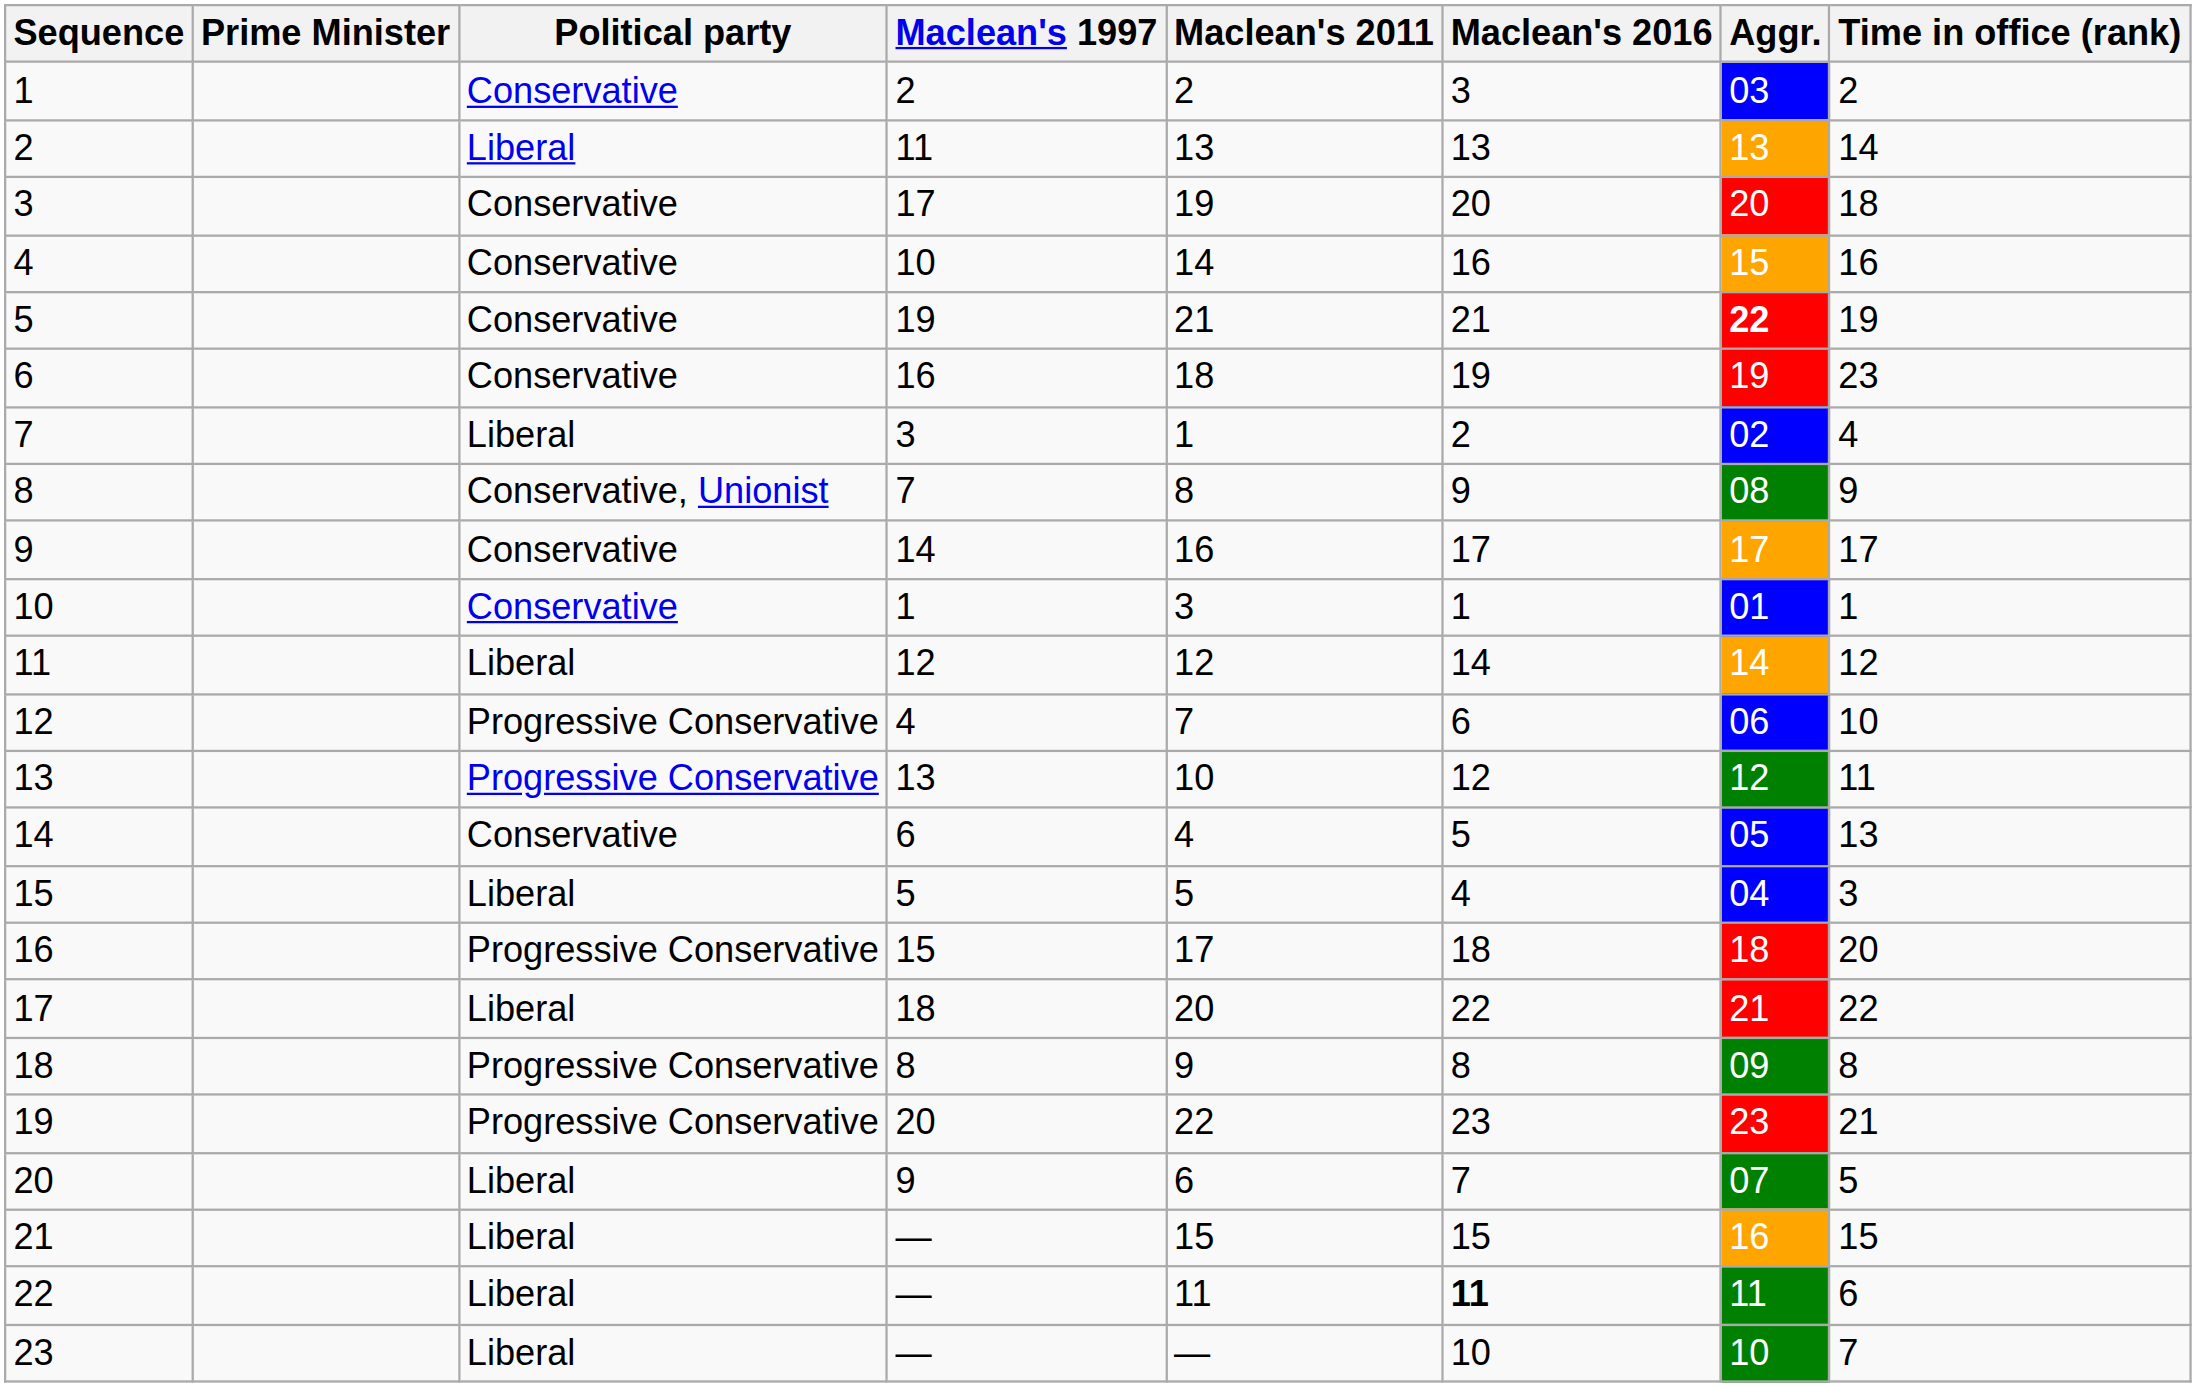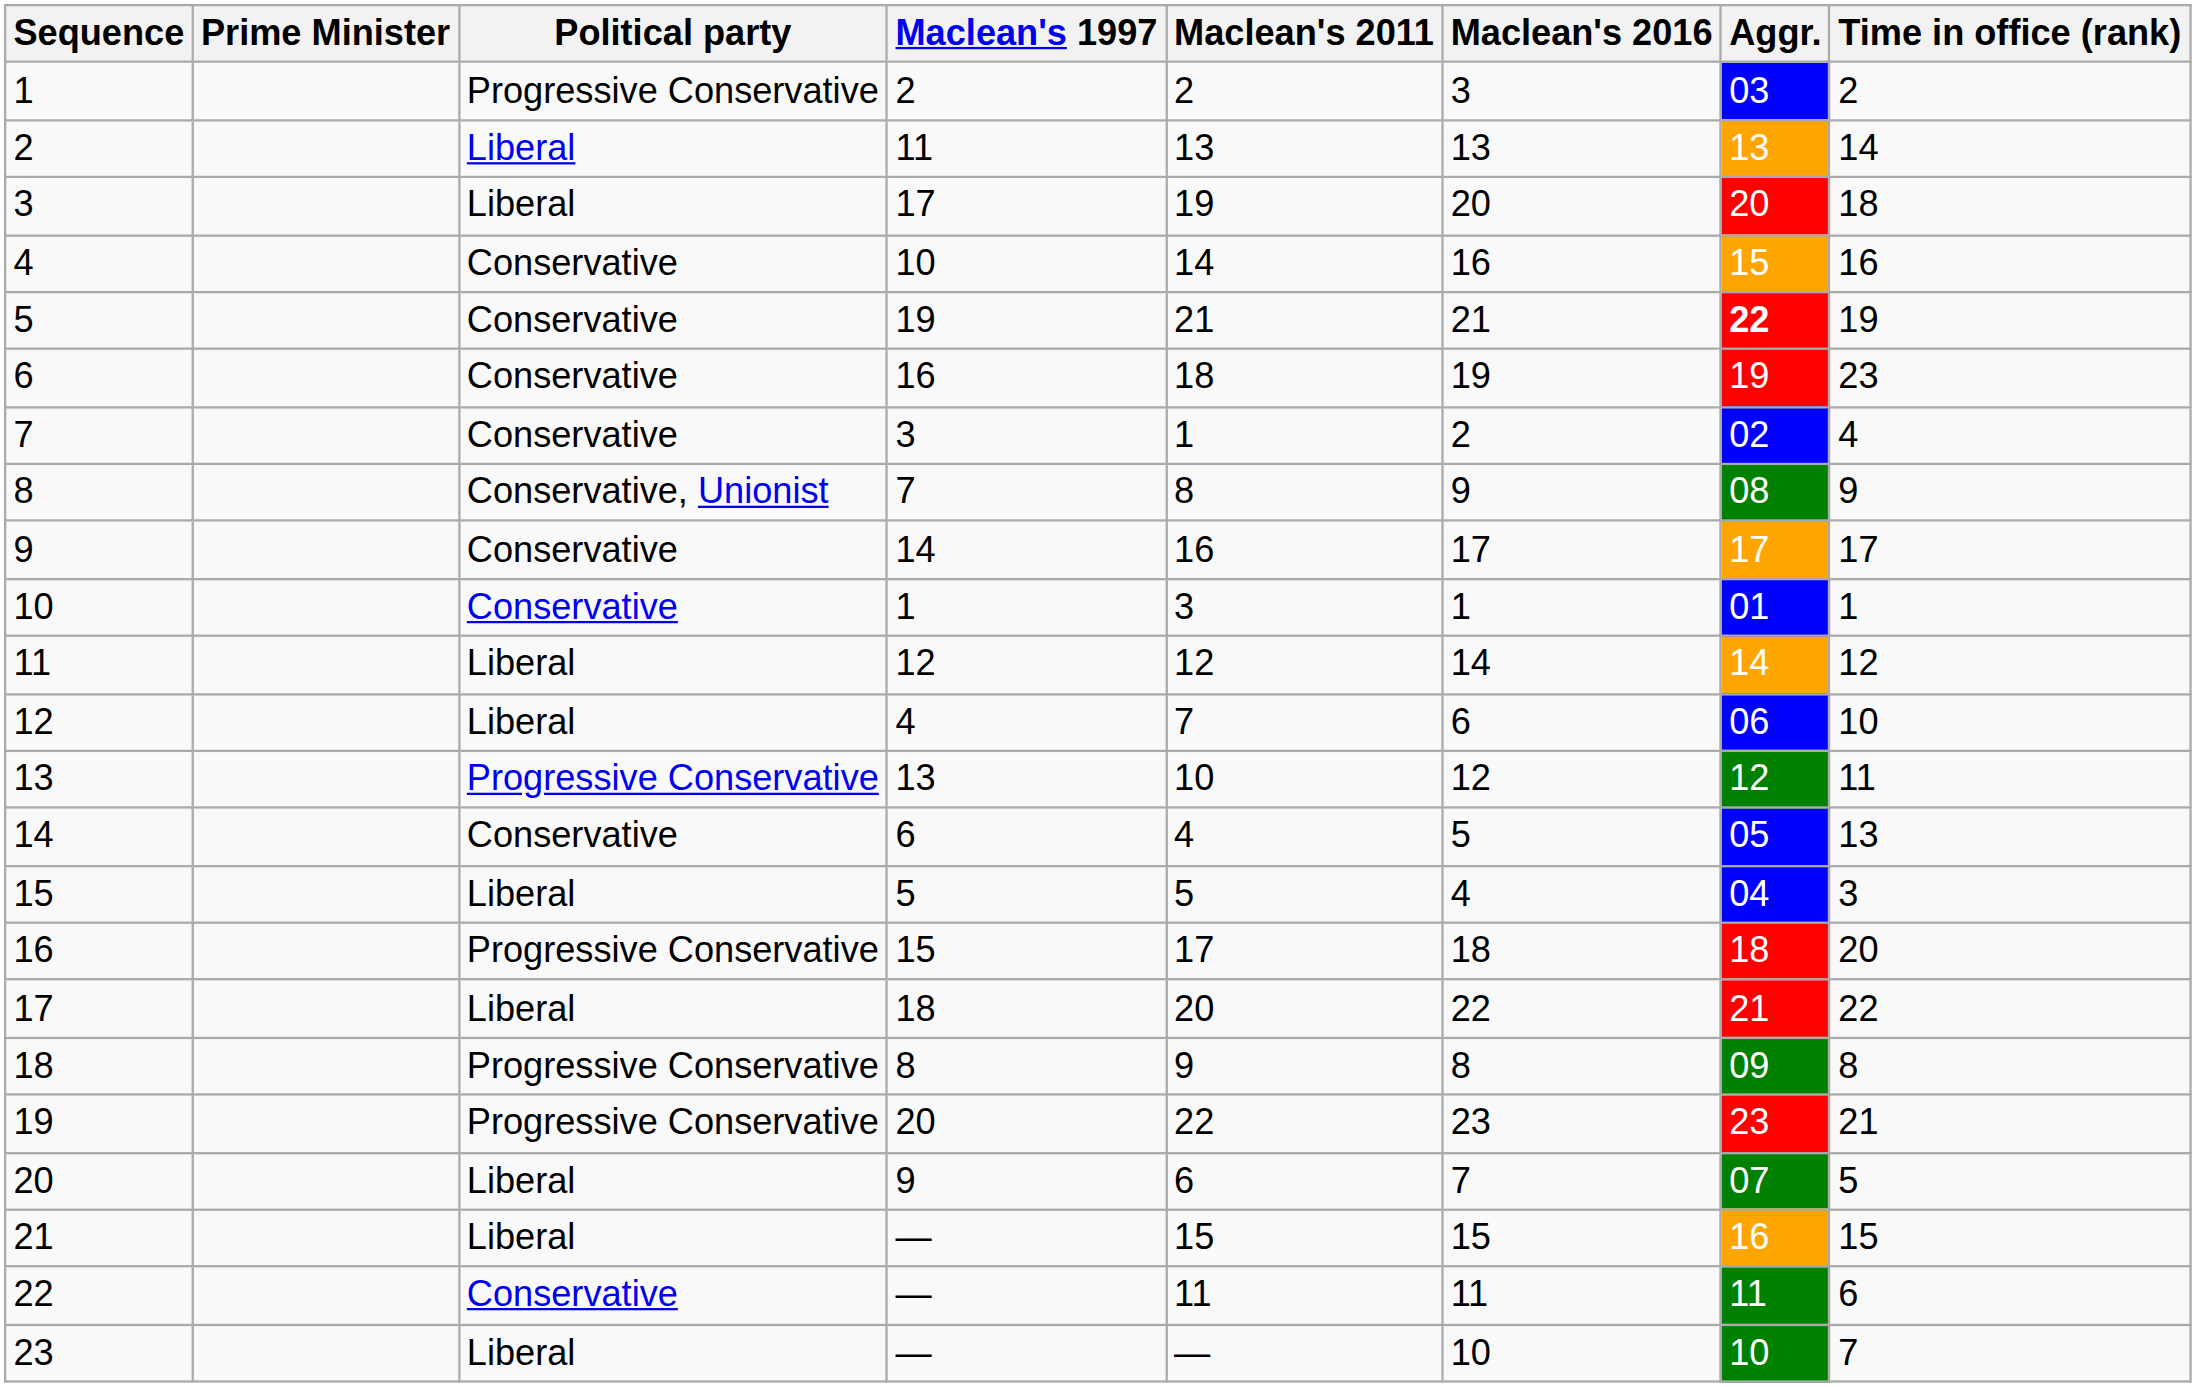(572, 90) Conservative -> (673, 90) Progressive Conservative
(572, 205) Conservative -> (521, 205) Liberal
(521, 434) Liberal -> (572, 434) Conservative
(673, 721) Progressive Conservative -> (521, 721) Liberal
(521, 1294) Liberal -> (572, 1294) Conservative
(1470, 1294) bold -> (1469, 1294) normal
